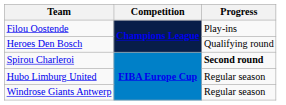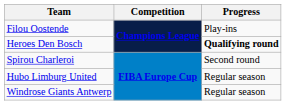(239, 44) normal -> (241, 44) bold
(234, 60) bold -> (232, 60) normal
